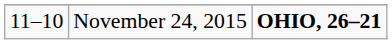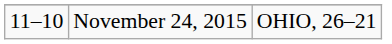(319, 21) bold -> (317, 21) normal
